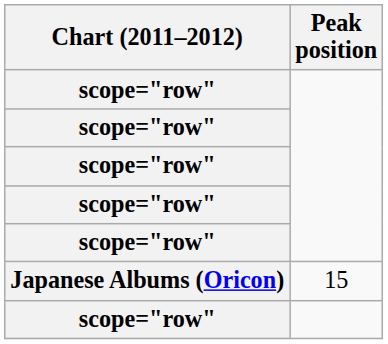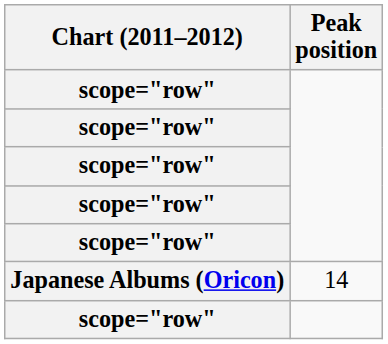(336, 280) 15 -> (336, 280) 14
